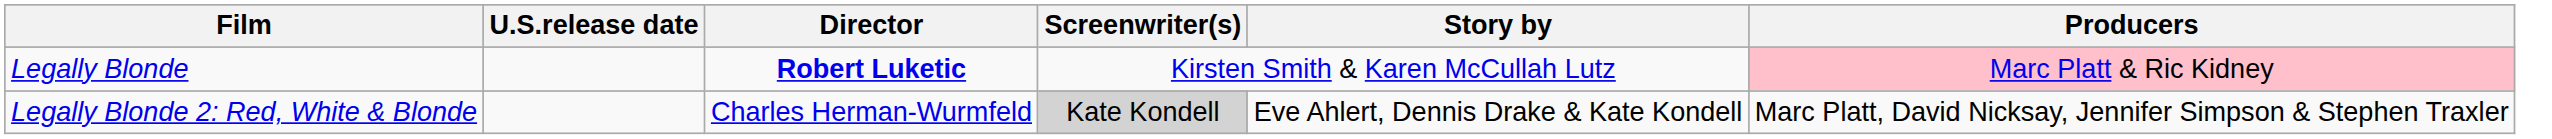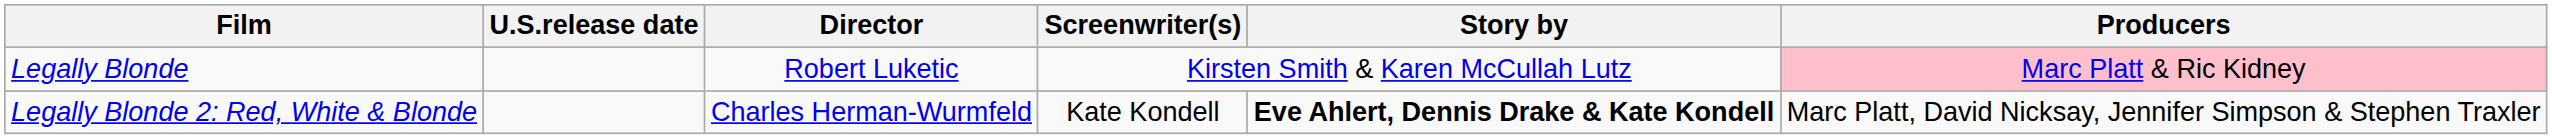(871, 68) bold -> (871, 68) normal
(1143, 111) lightgrey background -> (1143, 111) no background
(1498, 111) normal -> (1514, 111) bold
